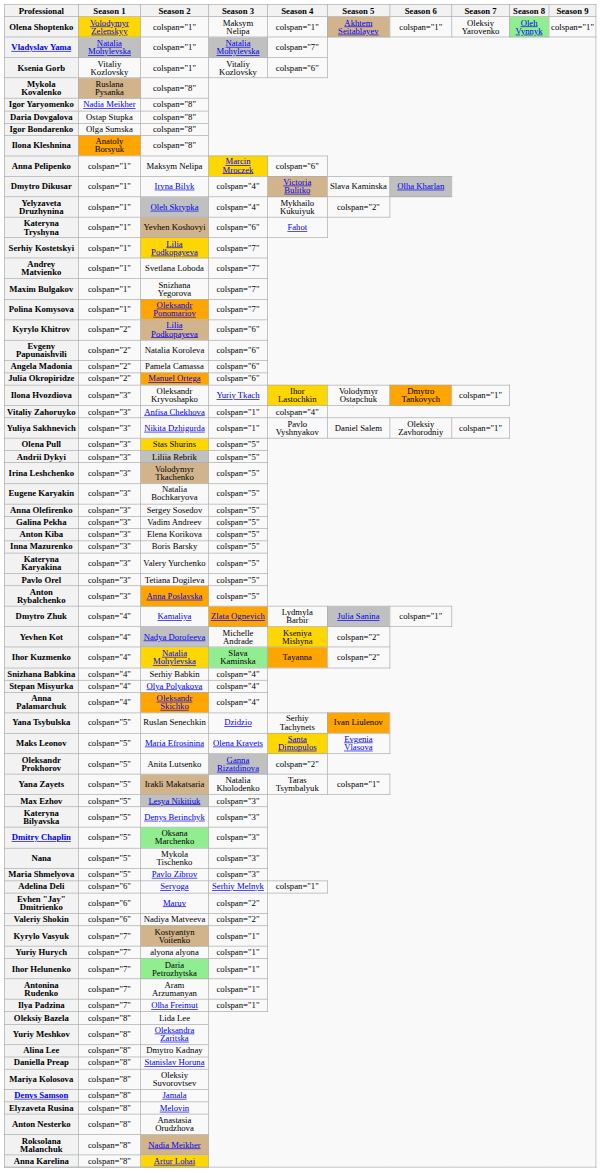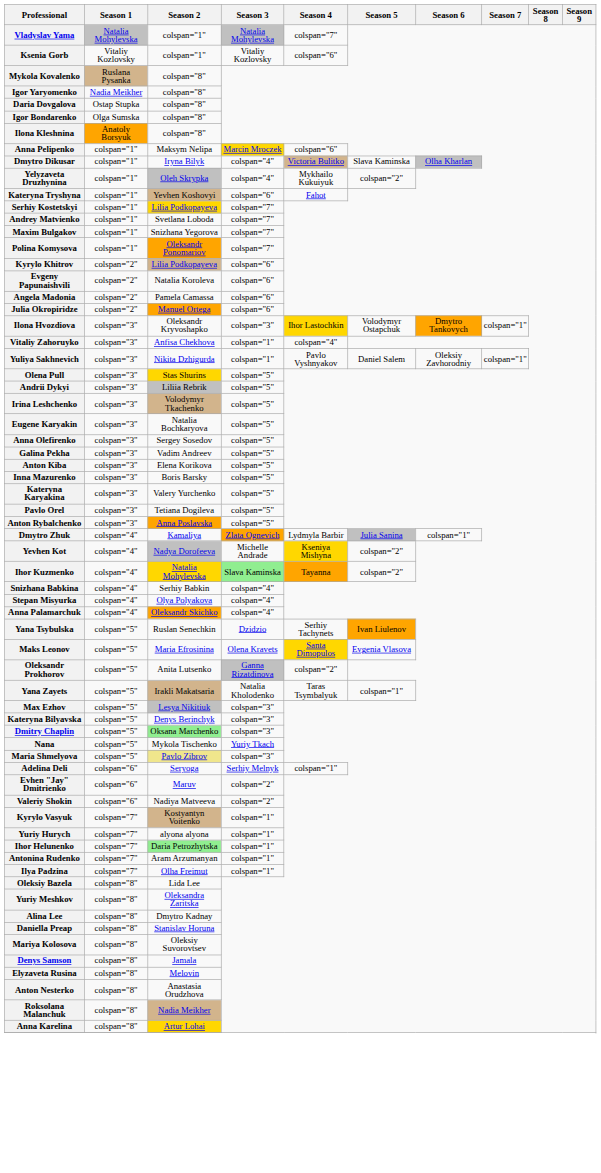- row: (41, 27)
(238, 395) Yuriy Tkach -> (253, 326) colspan="3"
(238, 858) colspan="3" -> (253, 744) Yuriy Tkach
(174, 874) no background -> (184, 756) khaki background
